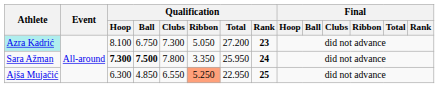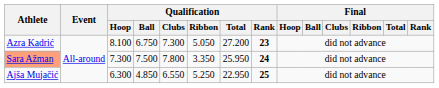(30, 43) paleturquoise background -> (30, 43) no background
(30, 59) no background -> (30, 59) lightsalmon background
(120, 59) bold -> (120, 59) normal
(147, 59) bold -> (147, 59) normal
(204, 75) lightsalmon background -> (204, 75) no background
